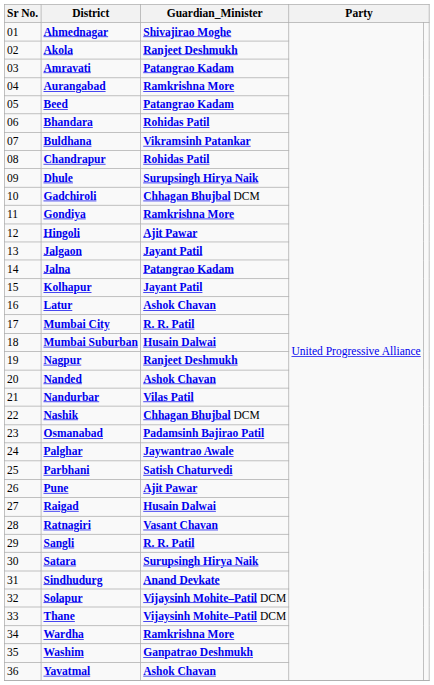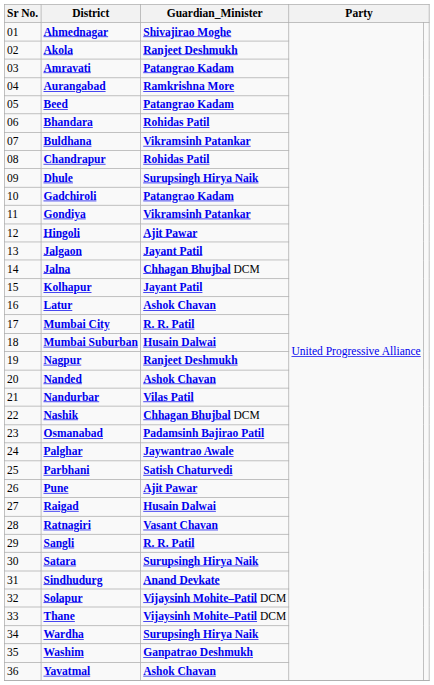(201, 196) Chhagan Bhujbal DCM -> (189, 196) Patangrao Kadam
(189, 214) Ramkrishna More -> (197, 214) Vikramsinh Patankar
(189, 269) Patangrao Kadam -> (201, 269) Chhagan Bhujbal DCM
(189, 634) Ramkrishna More -> (201, 634) Surupsingh Hirya Naik
